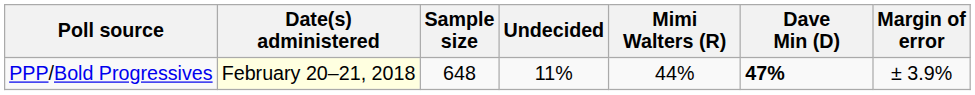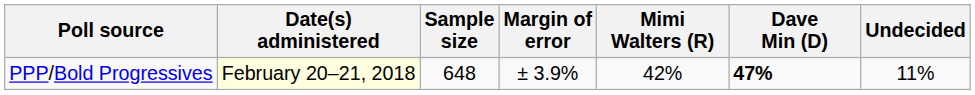columns swapped: (922, 31) <-> (554, 31)
(675, 73) 44% -> (663, 73) 42%
